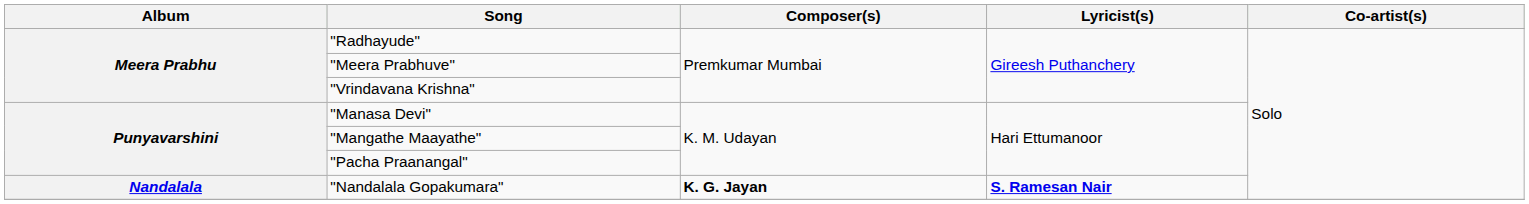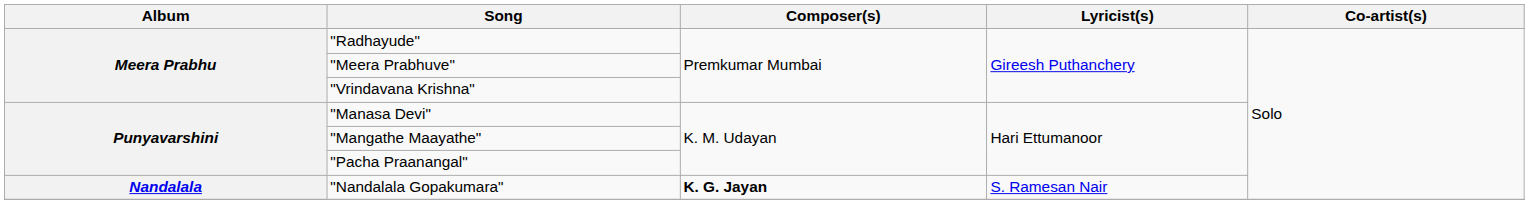(1051, 187) bold -> (1049, 187) normal
